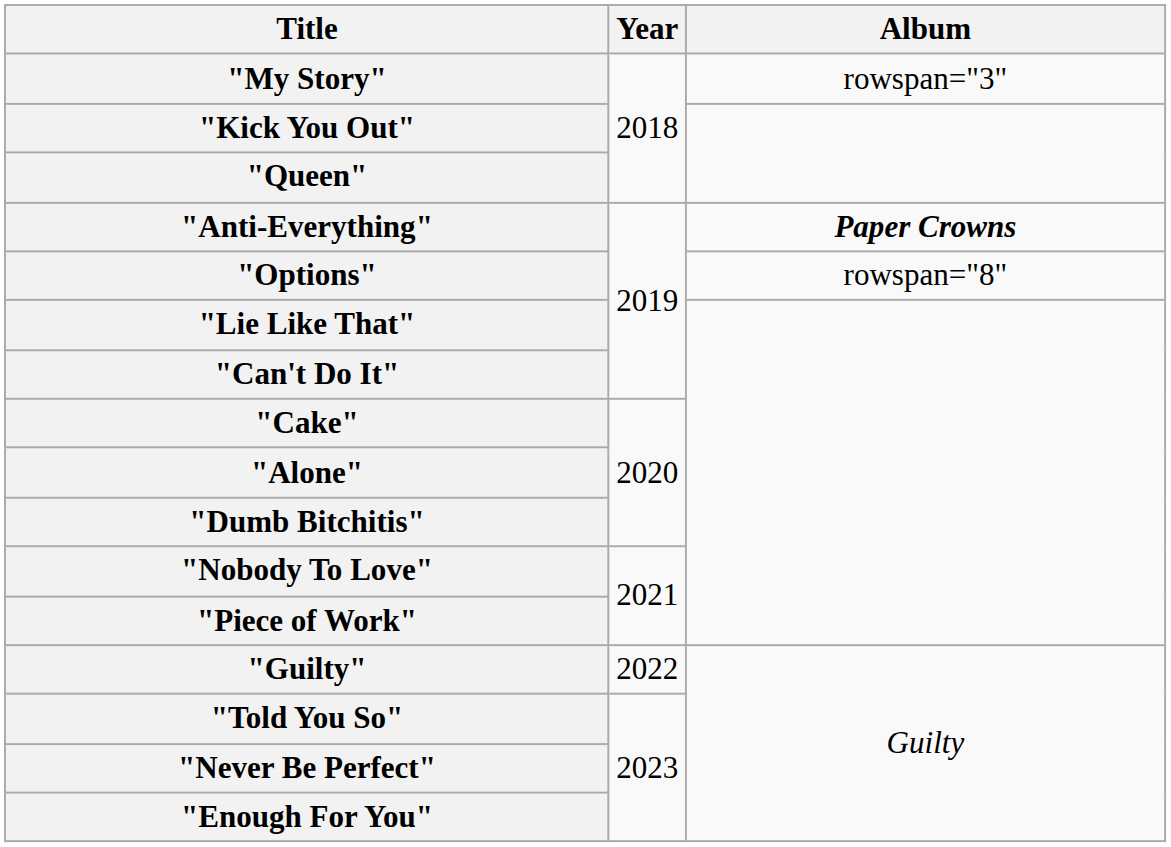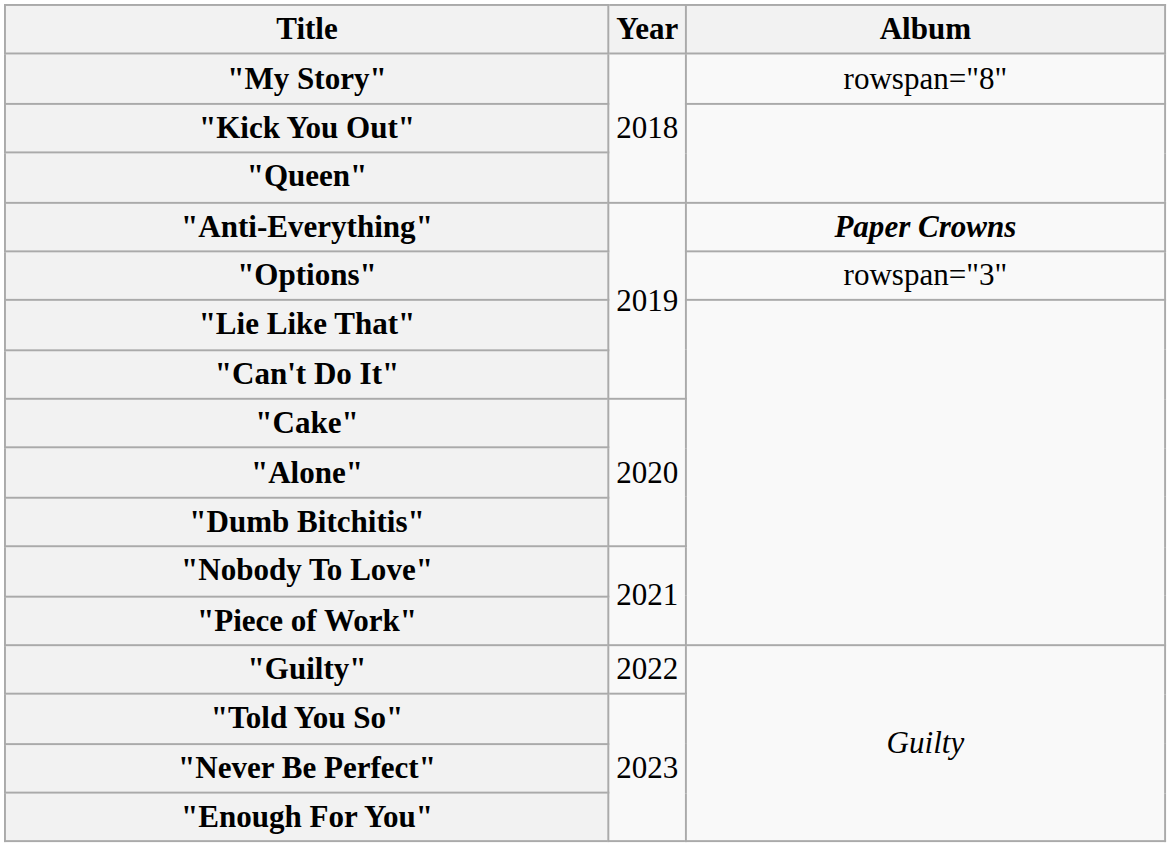(925, 78) rowspan="3" -> (925, 78) rowspan="8"
(925, 275) rowspan="8" -> (925, 275) rowspan="3"
